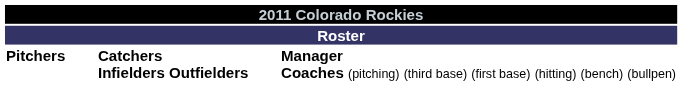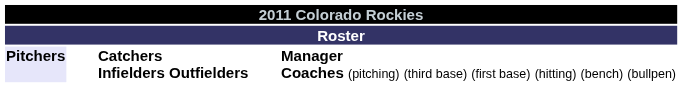(36, 56) no background -> (36, 56) lavender background
